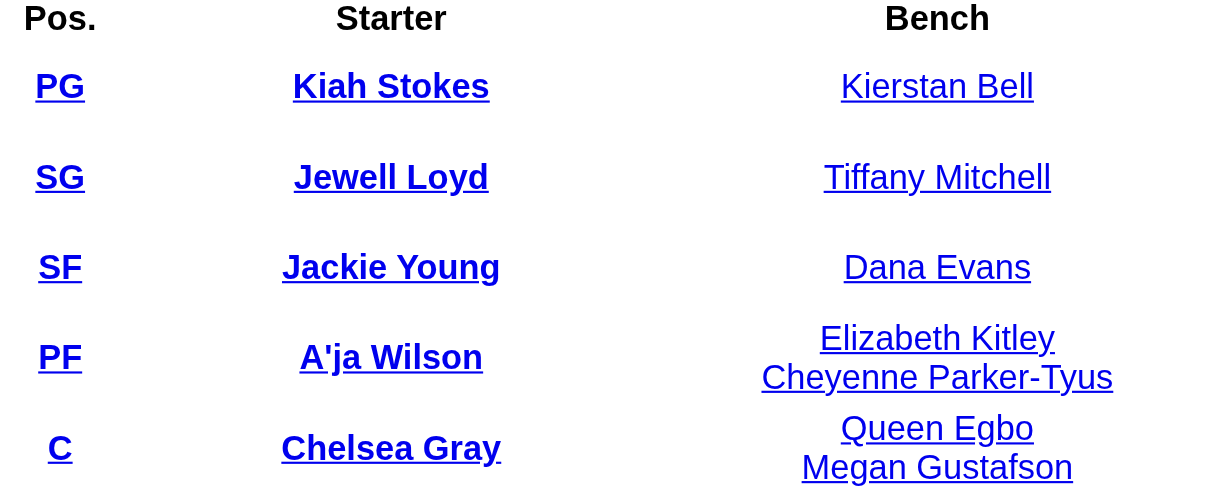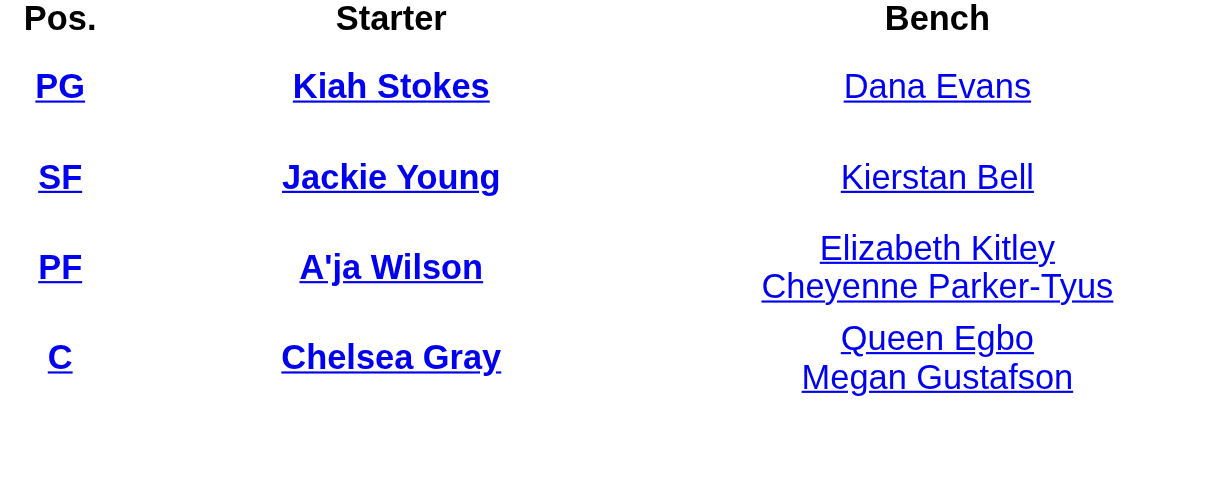(937, 87) Kierstan Bell -> (937, 87) Dana Evans
- row: (60, 177)
(937, 267) Dana Evans -> (937, 177) Kierstan Bell
